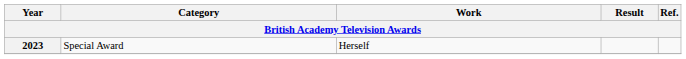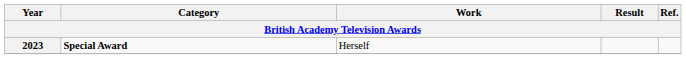(94, 45) normal -> (95, 45) bold
